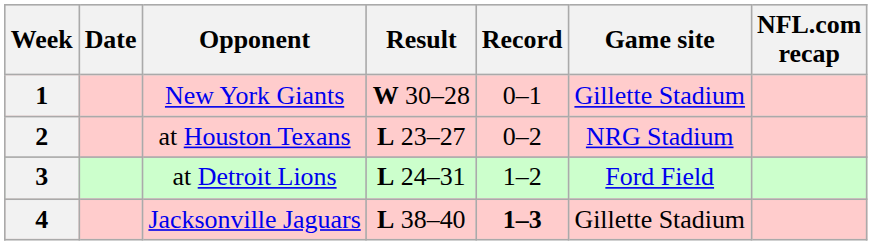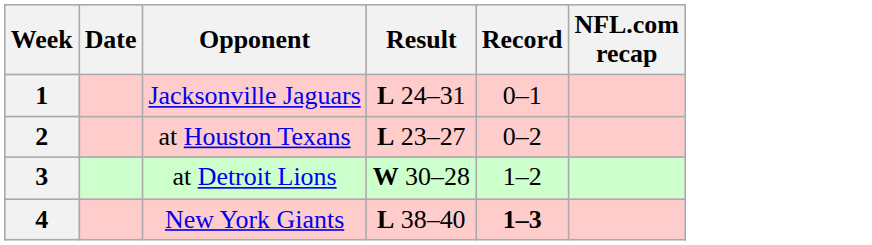- column: (660, 39)
(255, 95) New York Giants -> (255, 95) Jacksonville Jaguars
(421, 95) W 30–28 -> (421, 95) L 24–31
(421, 177) L 24–31 -> (421, 177) W 30–28
(255, 218) Jacksonville Jaguars -> (255, 218) New York Giants
